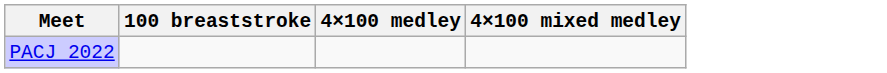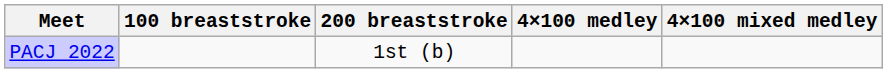+ column: (414, 21)
